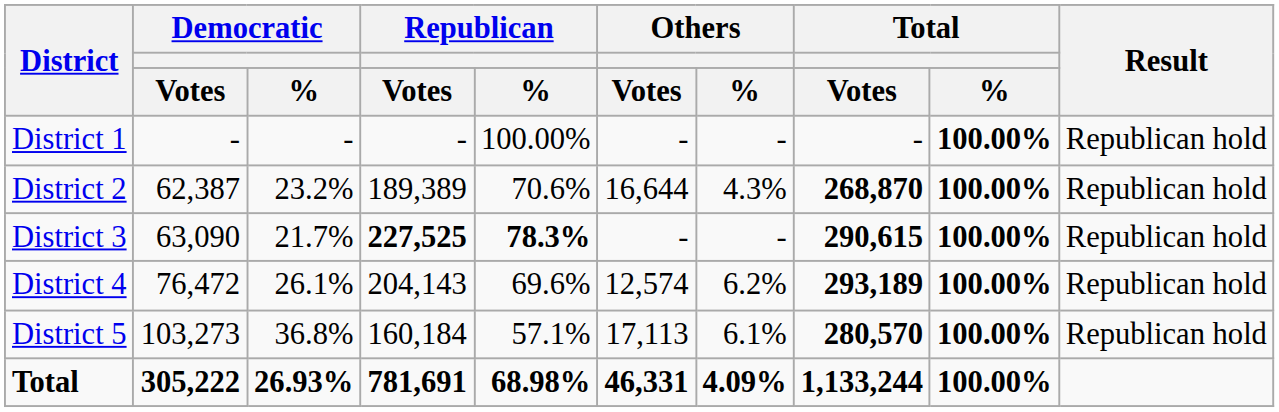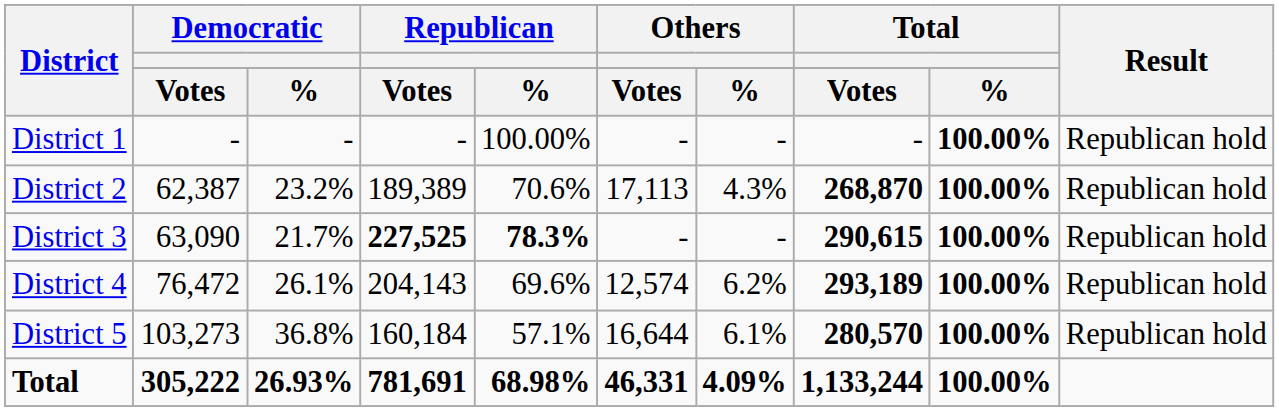(647, 188) 16,644 -> (647, 188) 17,113
(647, 333) 17,113 -> (647, 333) 16,644
